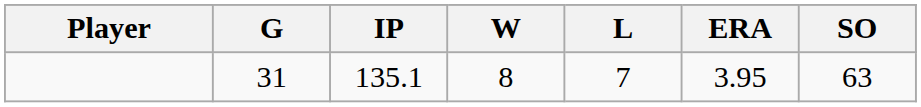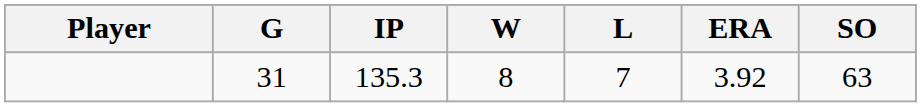(389, 76) 135.1 -> (389, 76) 135.3
(740, 76) 3.95 -> (740, 76) 3.92
